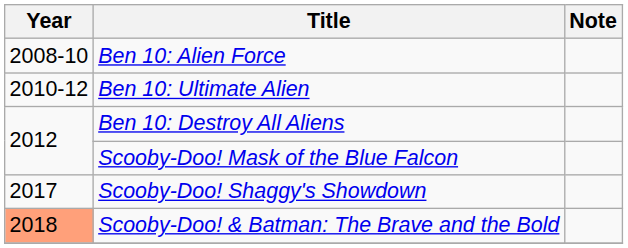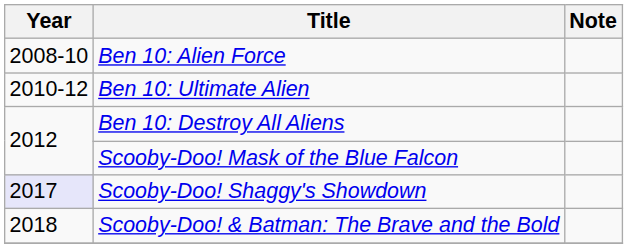(33, 191) no background -> (33, 191) lavender background
(33, 225) lightsalmon background -> (33, 225) no background
